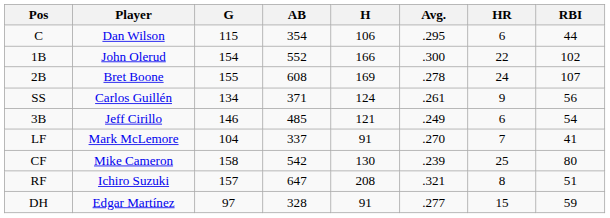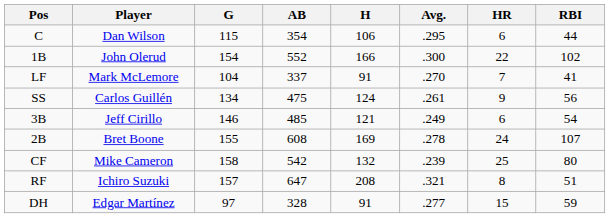rows swapped: (39, 77) <-> (39, 139)
(297, 98) 371 -> (297, 98) 475
(365, 160) 130 -> (365, 160) 132
